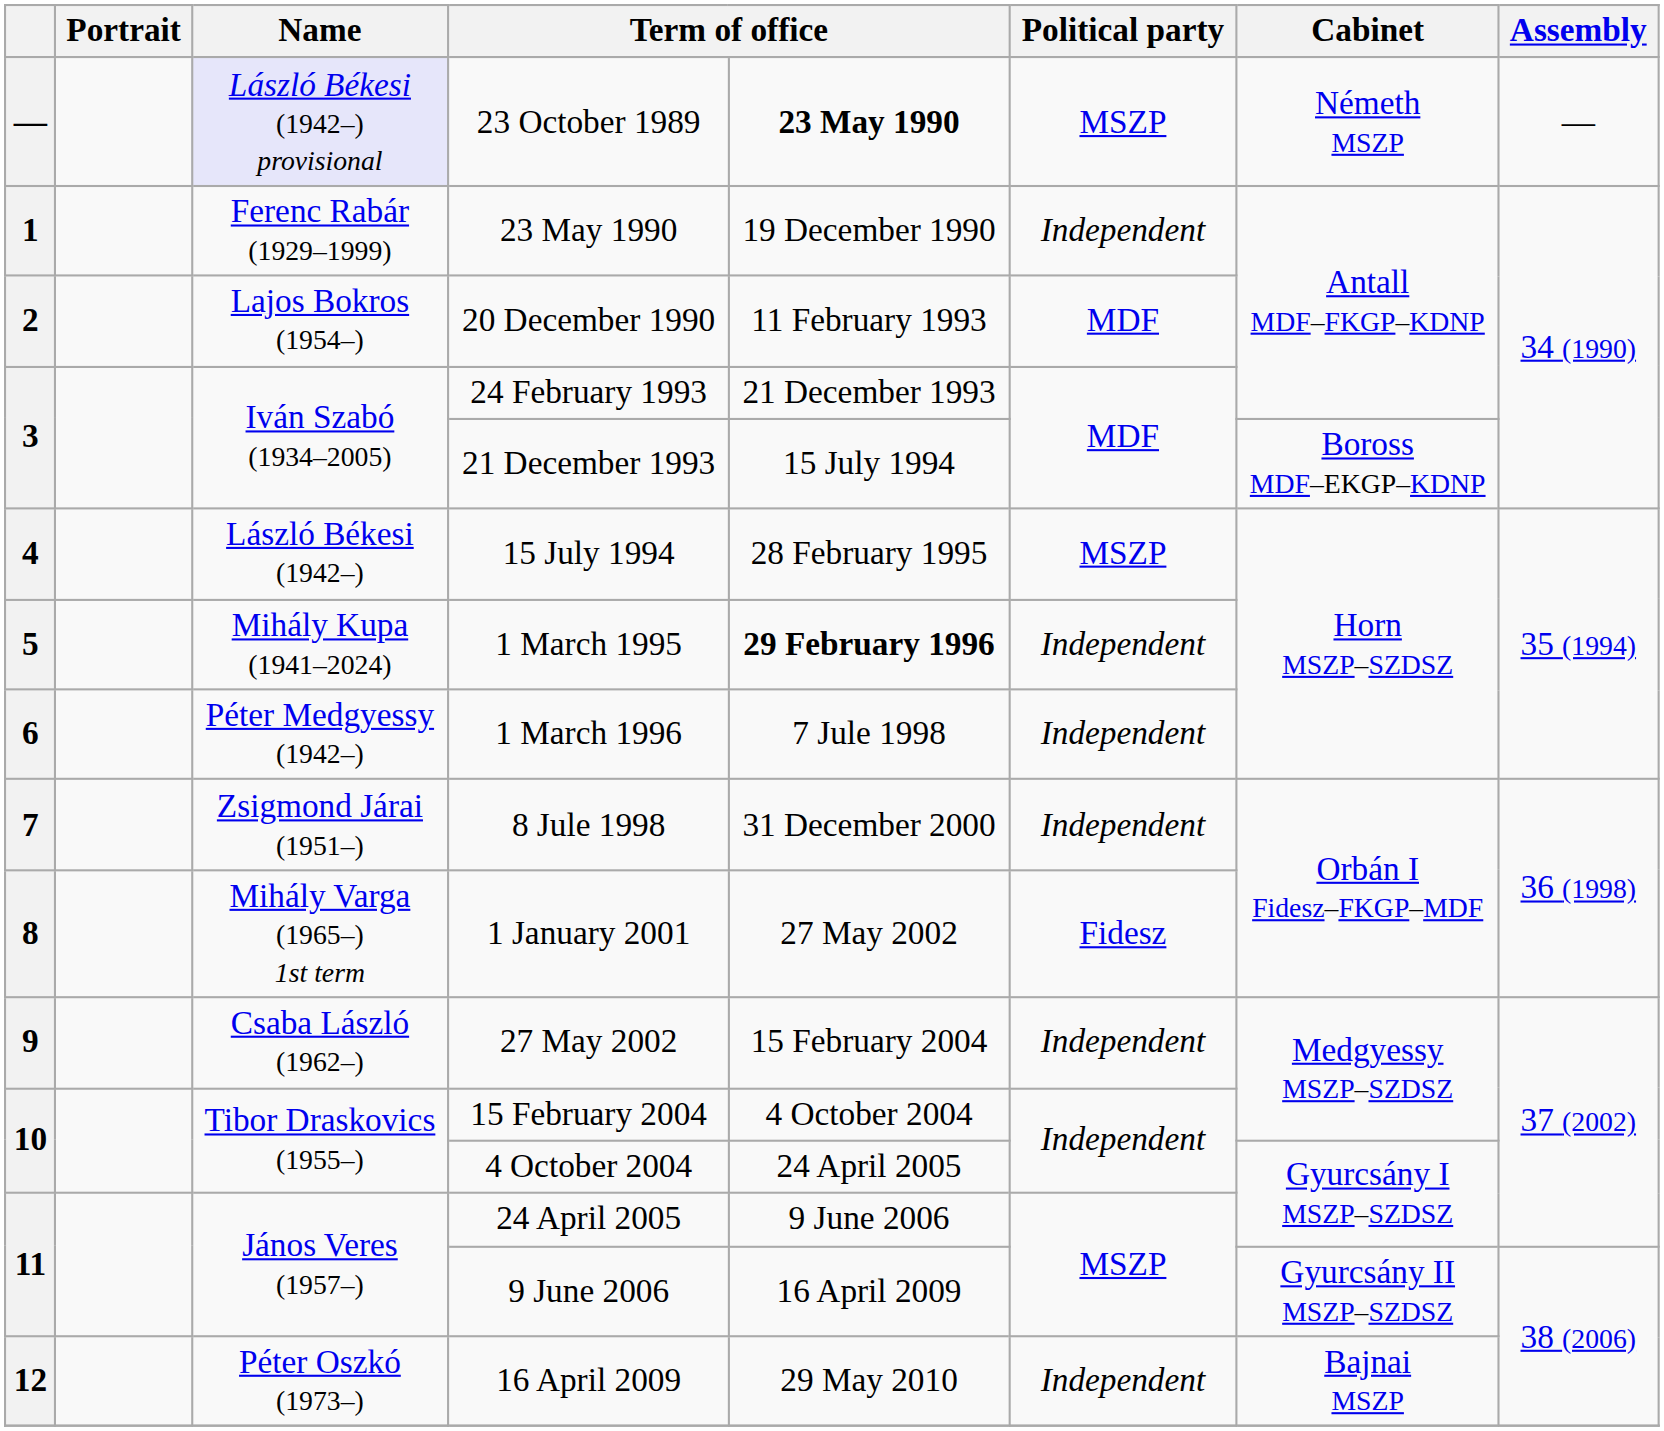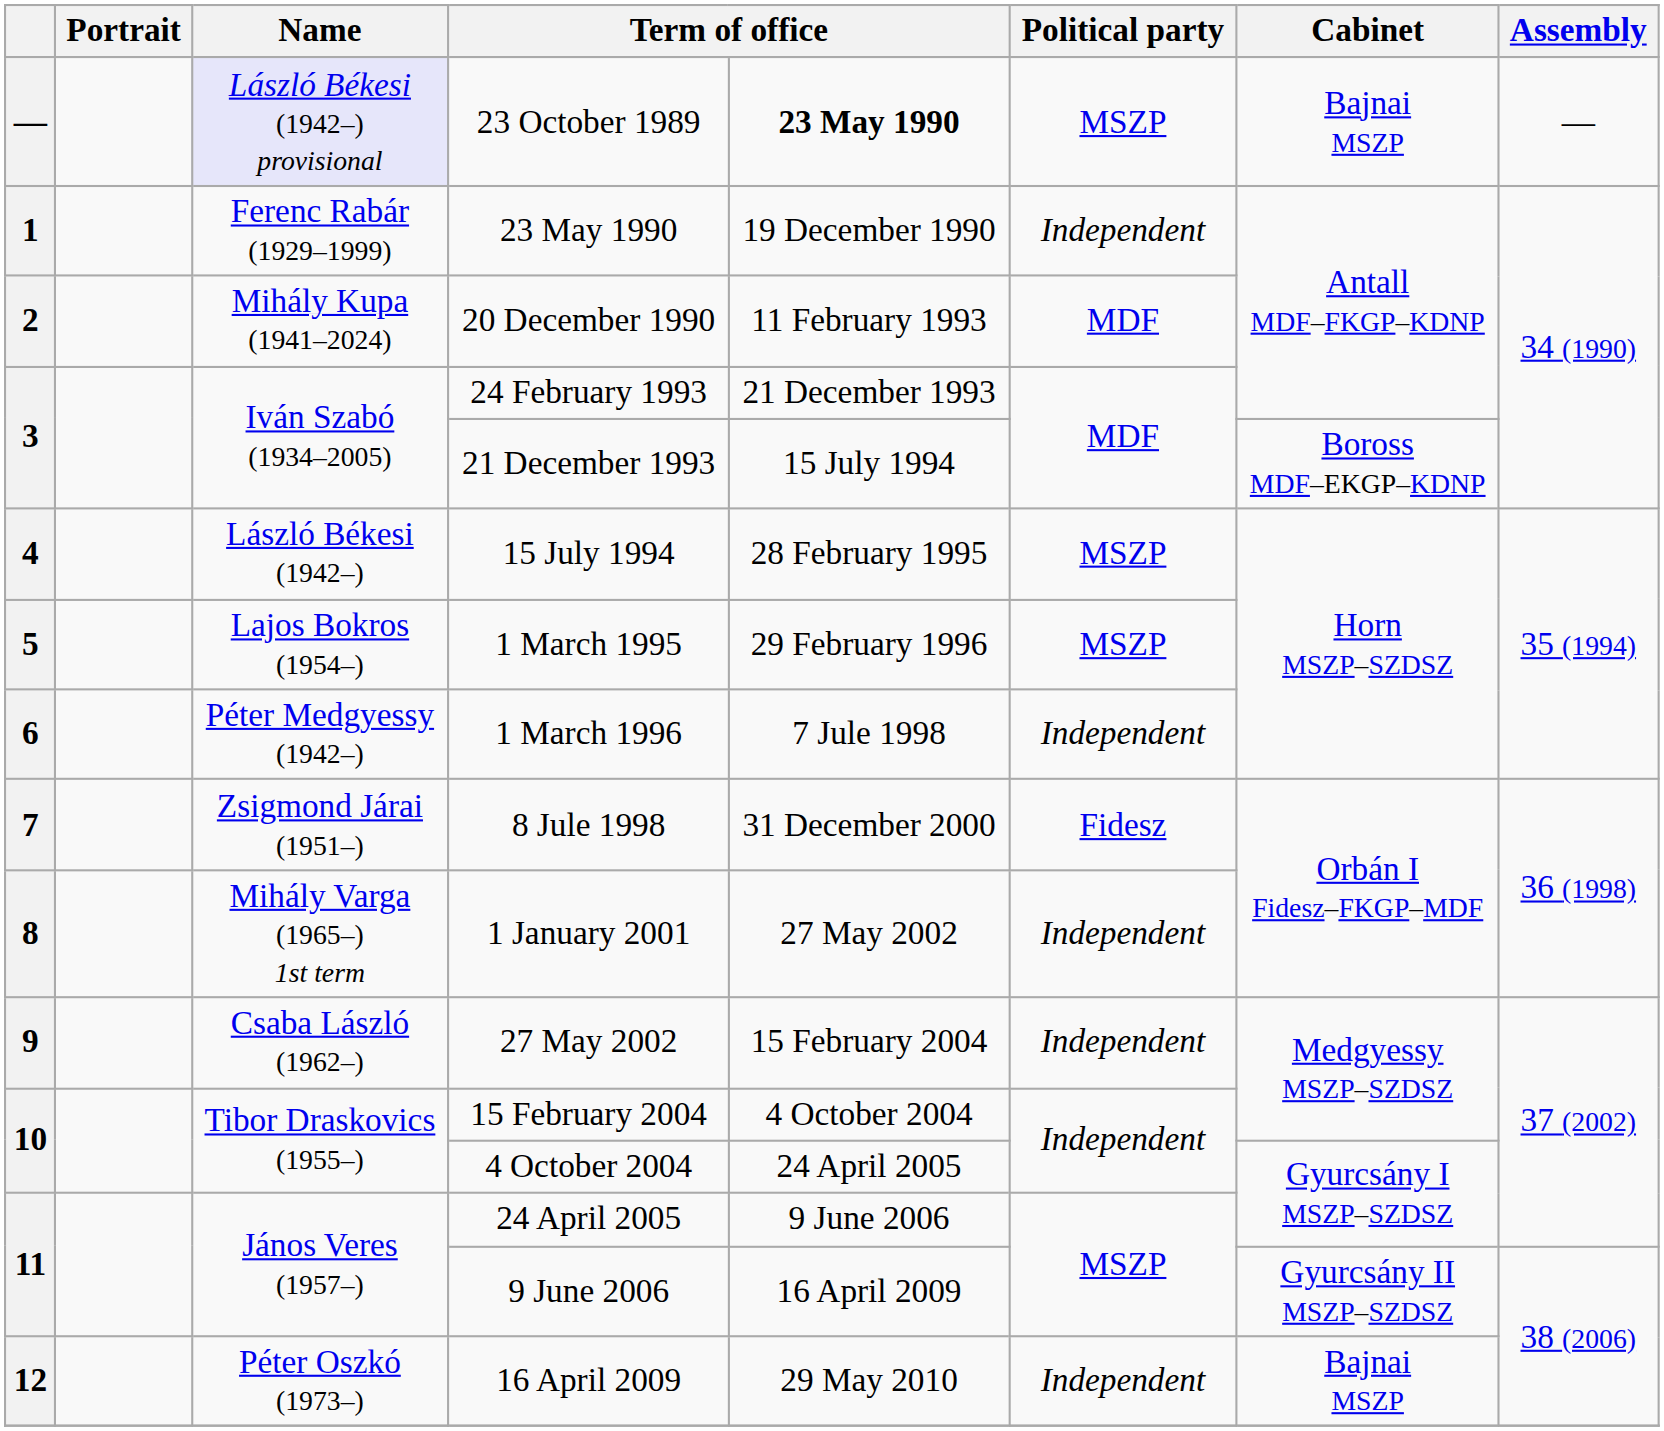(1368, 121) Németh MSZP -> (1368, 121) Bajnai MSZP
(320, 320) Lajos Bokros (1954–) -> (320, 320) Mihály Kupa (1941–2024)
(320, 643) Mihály Kupa (1941–2024) -> (320, 643) Lajos Bokros (1954–)
(869, 643) bold -> (869, 643) normal
(1123, 643) Independent -> (1123, 643) MSZP
(1123, 824) Independent -> (1123, 824) Fidesz
(1123, 933) Fidesz -> (1123, 933) Independent
